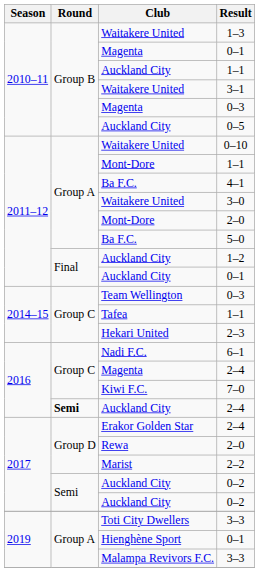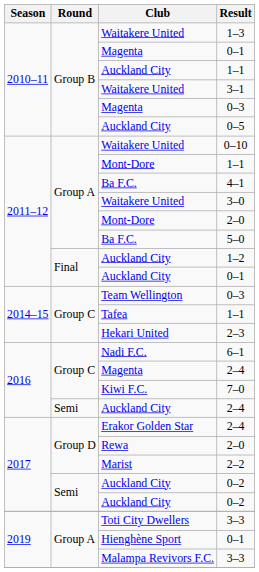(66, 408) bold -> (66, 408) normal
